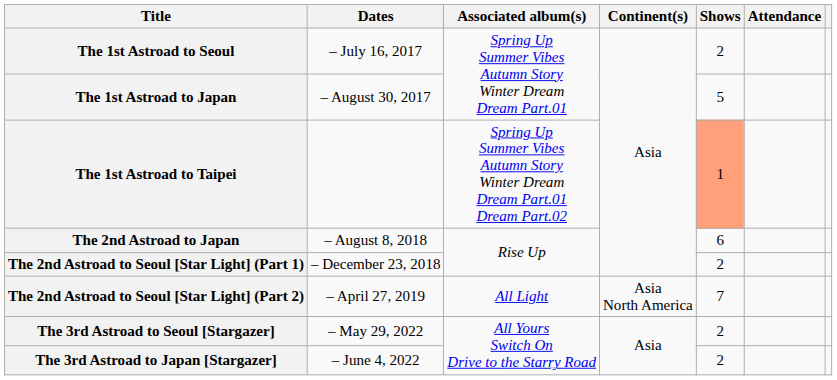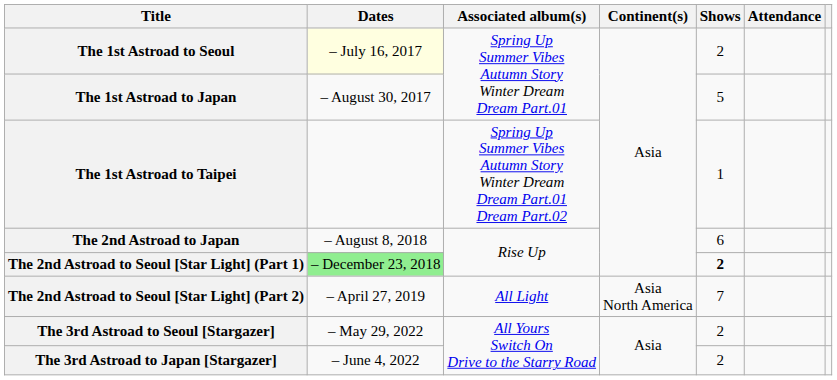(376, 51) no background -> (376, 51) lightyellow background
(720, 174) lightsalmon background -> (720, 174) no background
(376, 264) no background -> (376, 264) lightgreen background
(720, 264) normal -> (720, 264) bold
